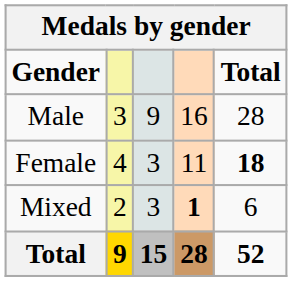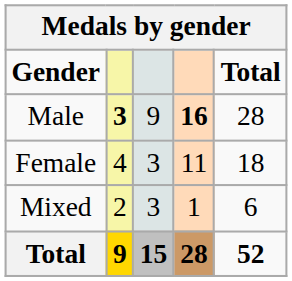(120, 117) normal -> (120, 117) bold
(194, 117) normal -> (194, 117) bold
(251, 162) bold -> (251, 162) normal
(194, 207) bold -> (194, 207) normal
